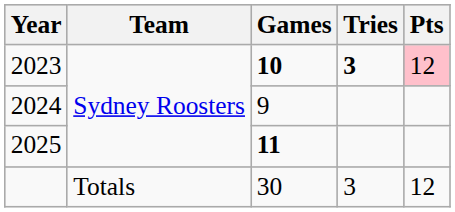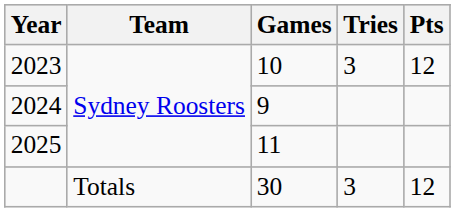(269, 65) bold -> (269, 65) normal
(350, 65) bold -> (350, 65) normal
(422, 65) pink background -> (422, 65) no background
(269, 145) bold -> (269, 145) normal
